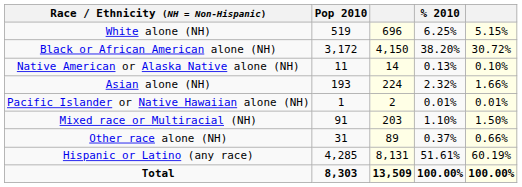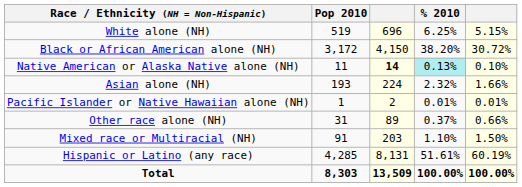(392, 67) normal -> (392, 67) bold
(440, 67) no background -> (440, 67) paleturquoise background
rows swapped: (158, 138) <-> (158, 120)
